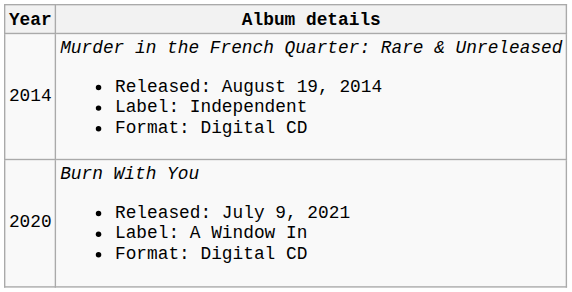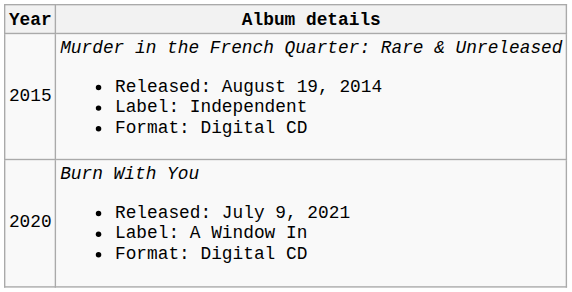(30, 97) 2014 -> (30, 97) 2015
